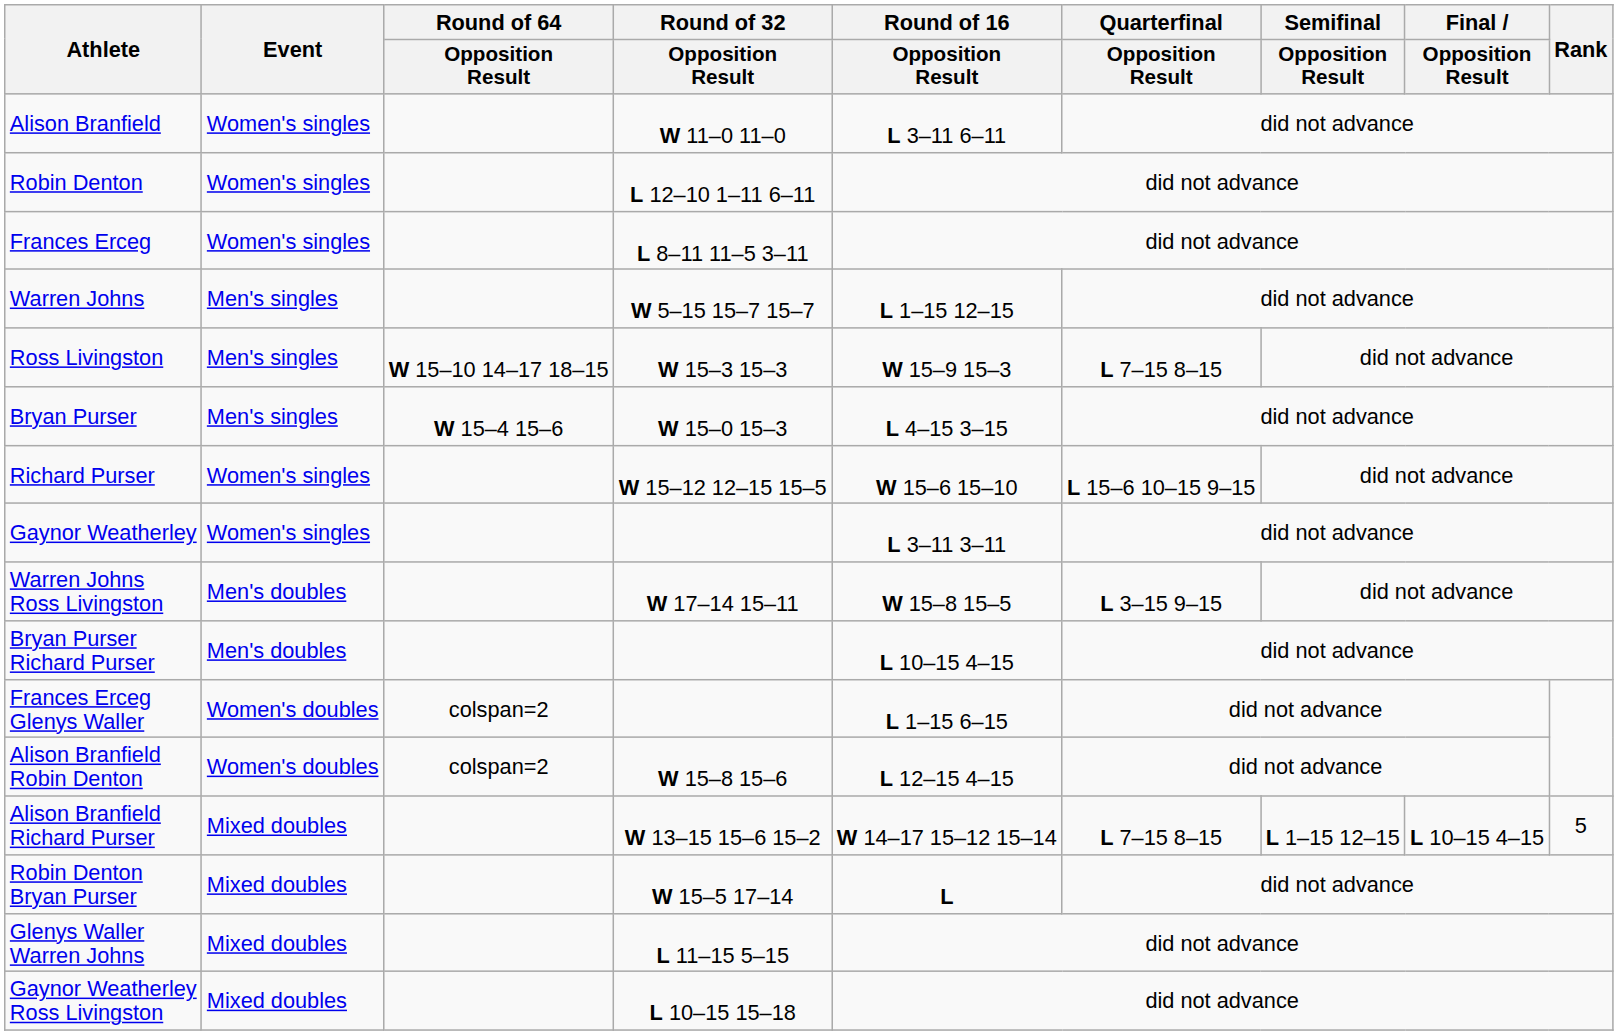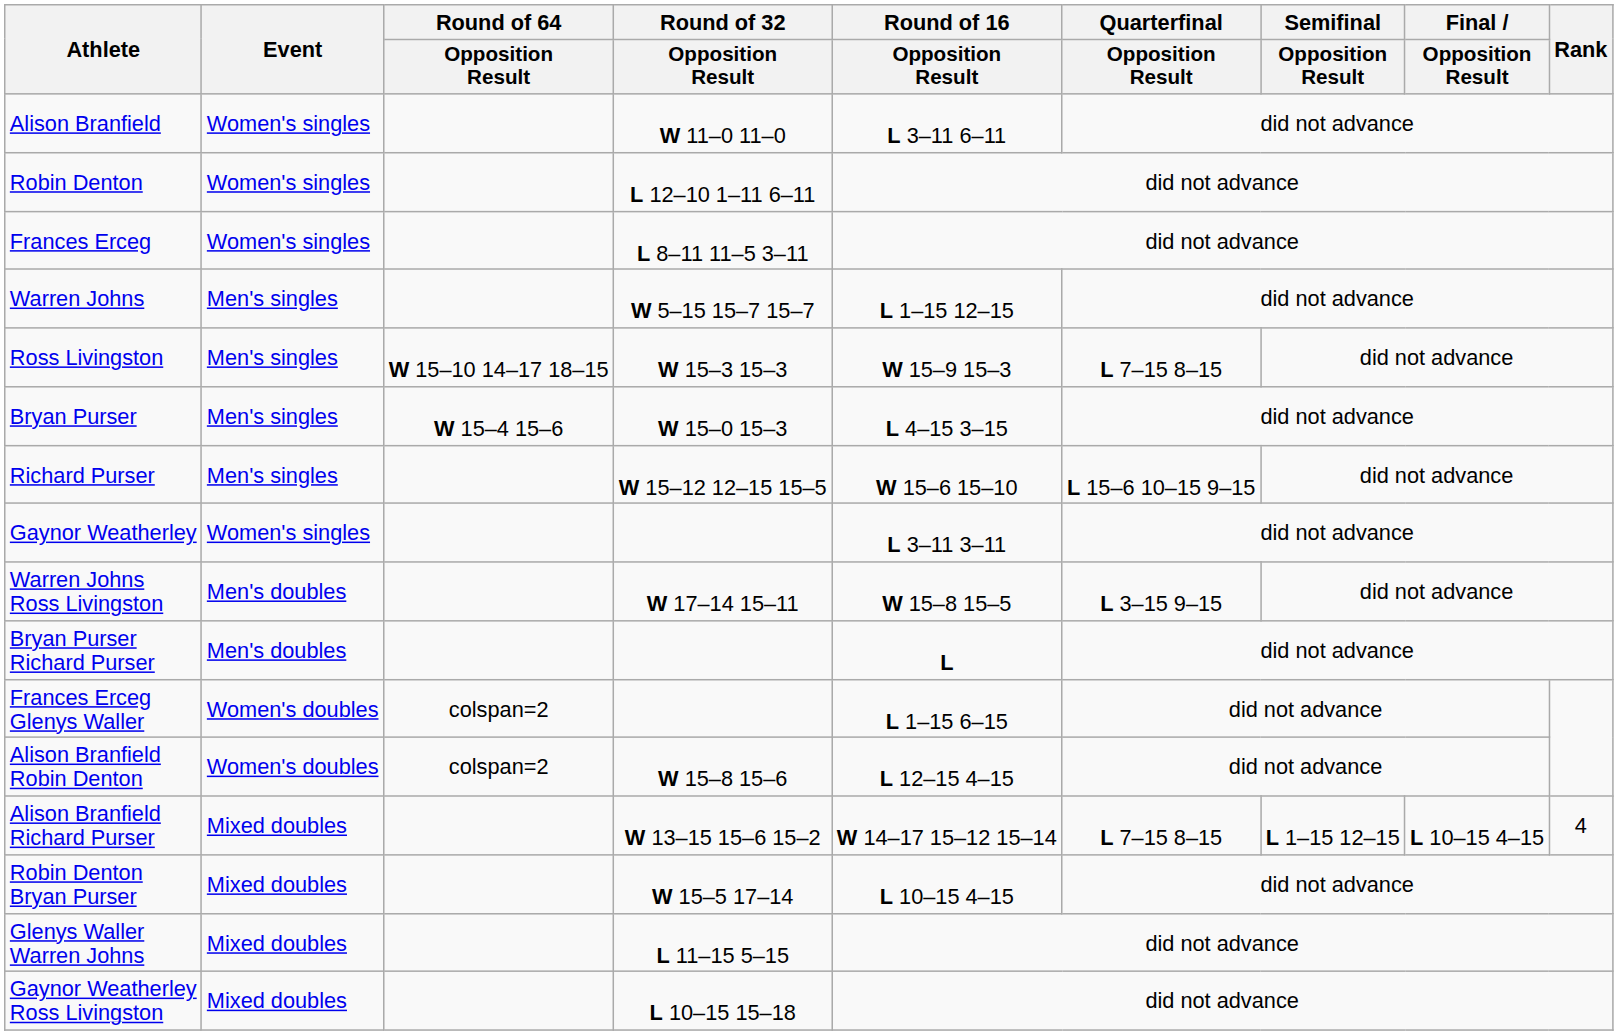(288, 475) Women's singles -> (272, 475) Men's singles
(947, 663) L 10–15 4–15 -> (947, 663) L
(1581, 826) 5 -> (1581, 826) 4
(947, 897) L -> (947, 897) L 10–15 4–15
